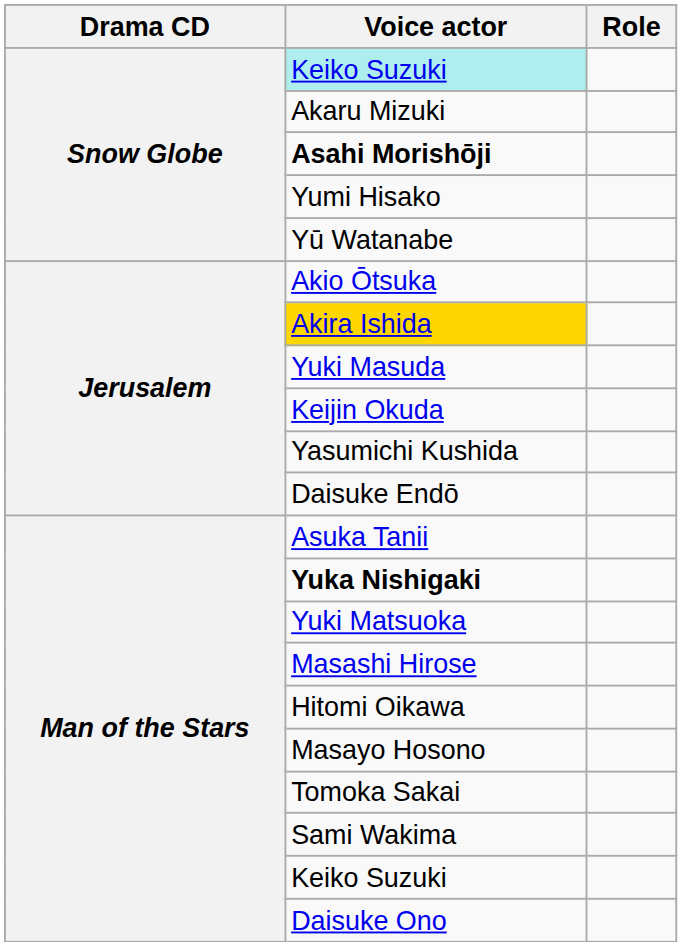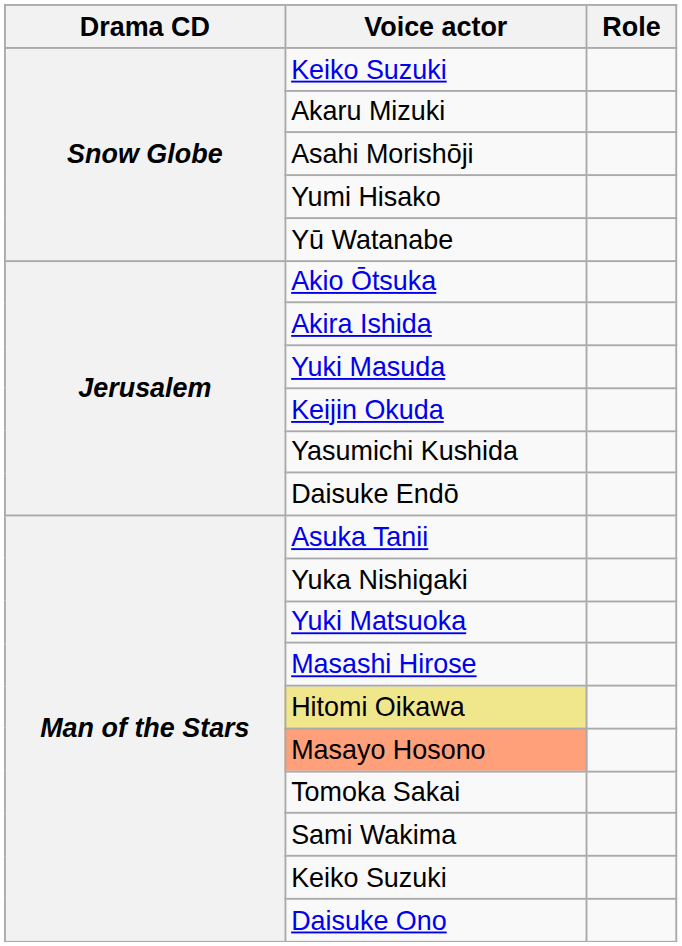(369, 69) paleturquoise background -> (369, 69) no background
(391, 154) bold -> (382, 154) normal
(361, 324) gold background -> (361, 324) no background
(386, 580) bold -> (379, 580) normal
(378, 707) no background -> (378, 707) khaki background
(388, 750) no background -> (388, 750) lightsalmon background
